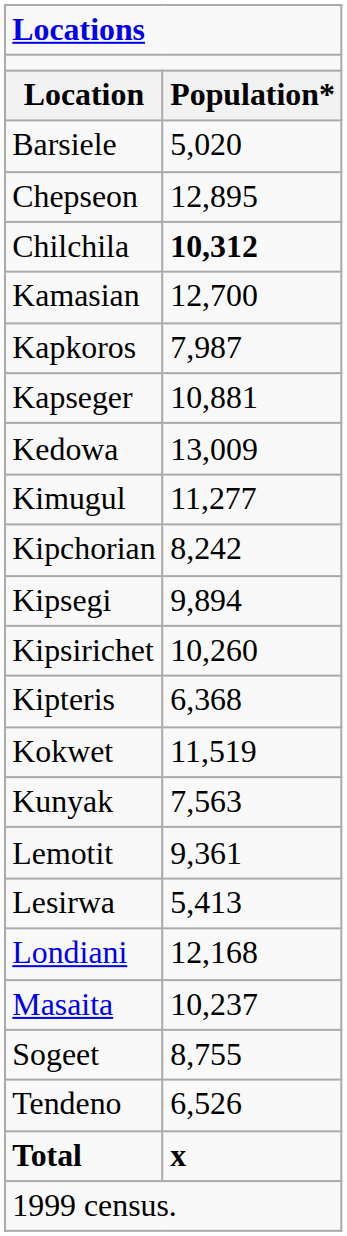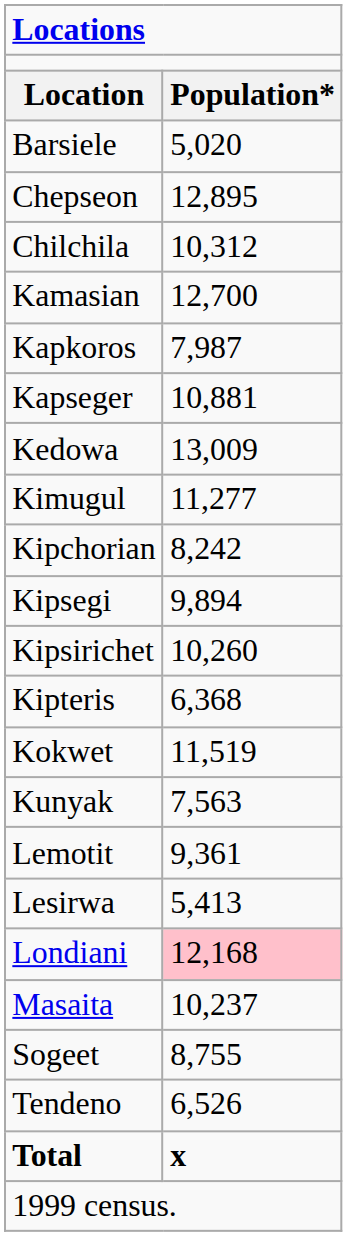(214, 246) bold -> (214, 246) normal
(214, 953) no background -> (214, 953) pink background
